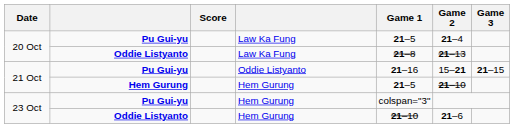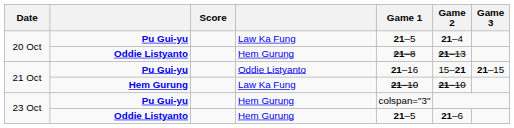(267, 54) Law Ka Fung -> (266, 54) Hem Gurung
(266, 85) Hem Gurung -> (267, 85) Law Ka Fung
(405, 85) 21–5 -> (405, 85) 21–10
(405, 116) 21–10 -> (405, 116) 21–5
